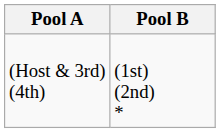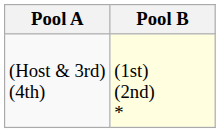(135, 91) no background -> (135, 91) lightyellow background
